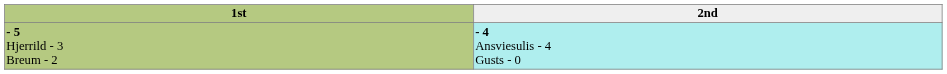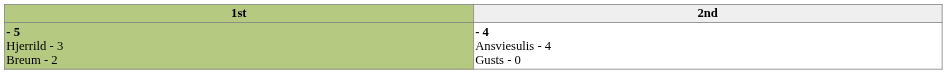(513, 45) paleturquoise background -> (513, 45) no background
